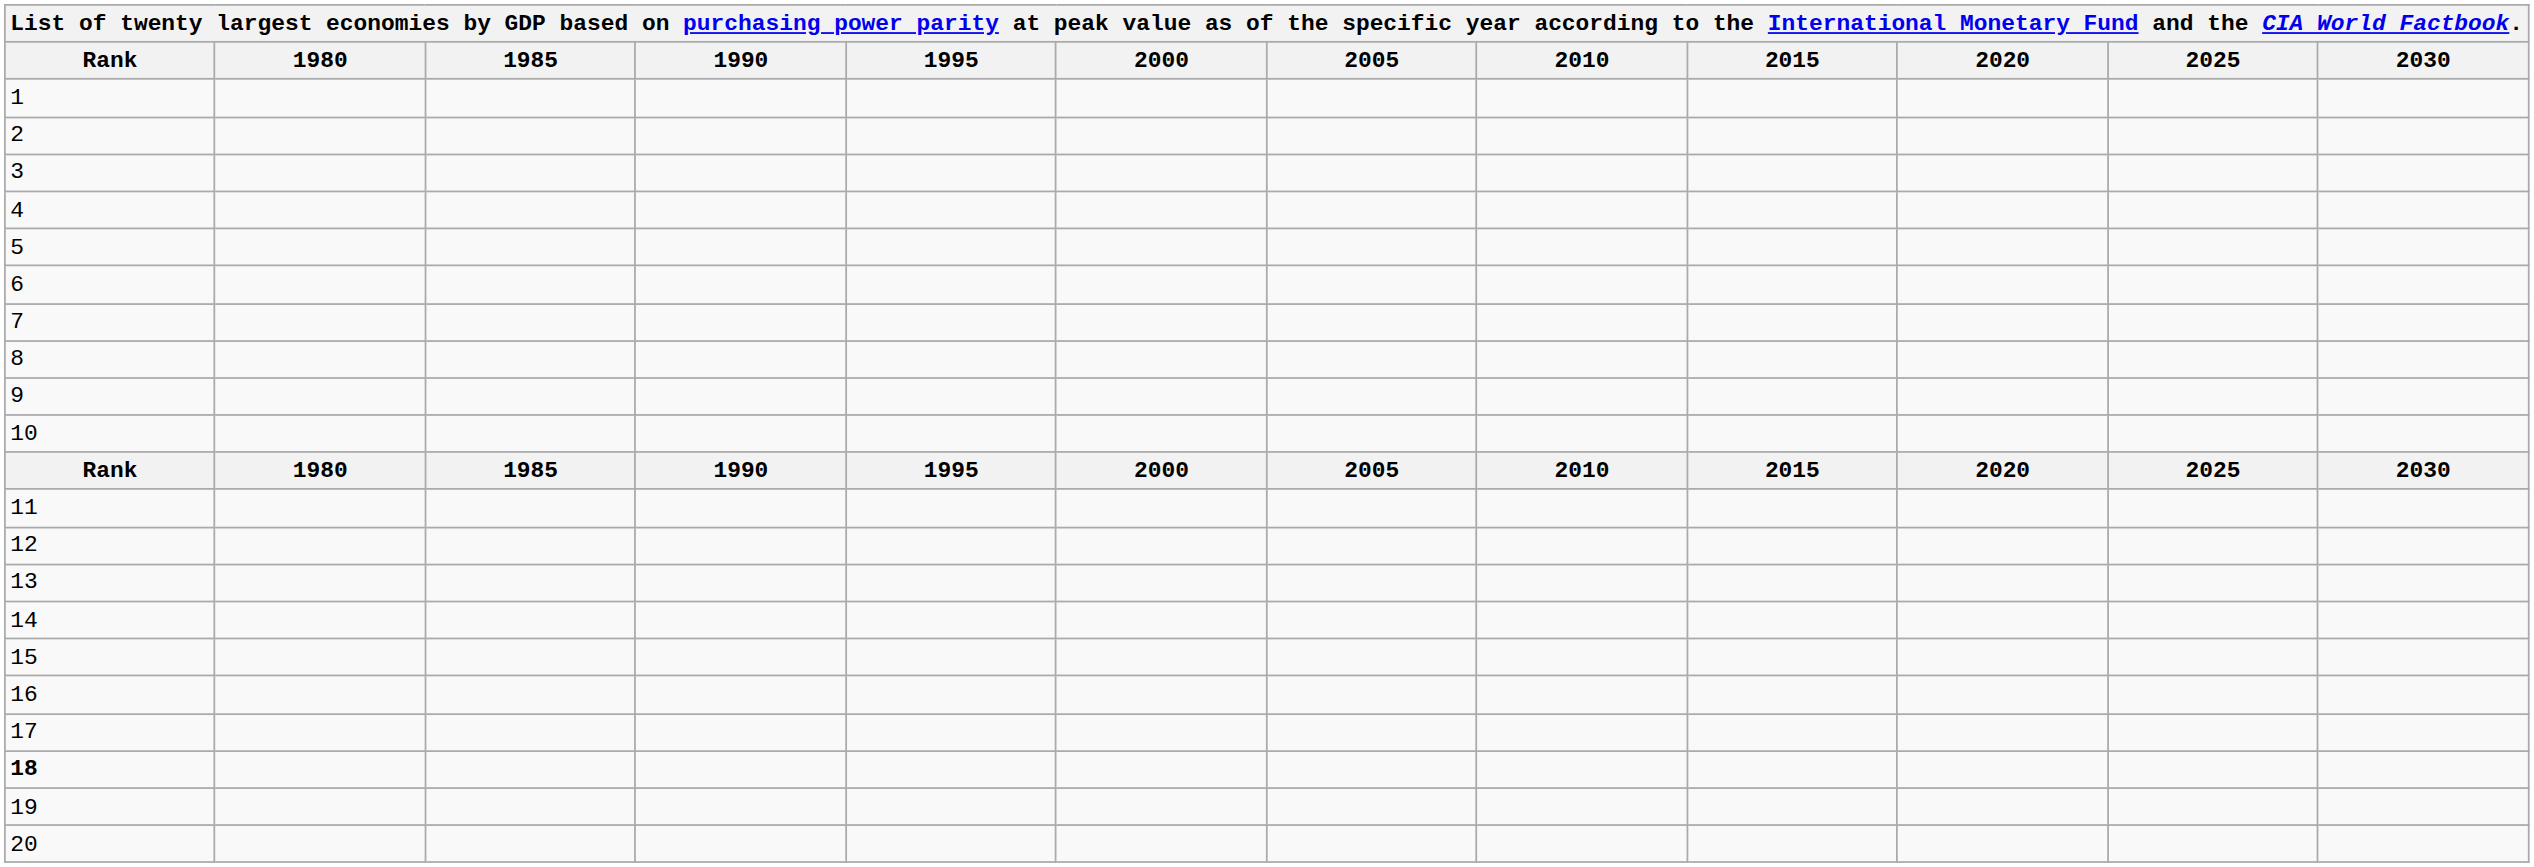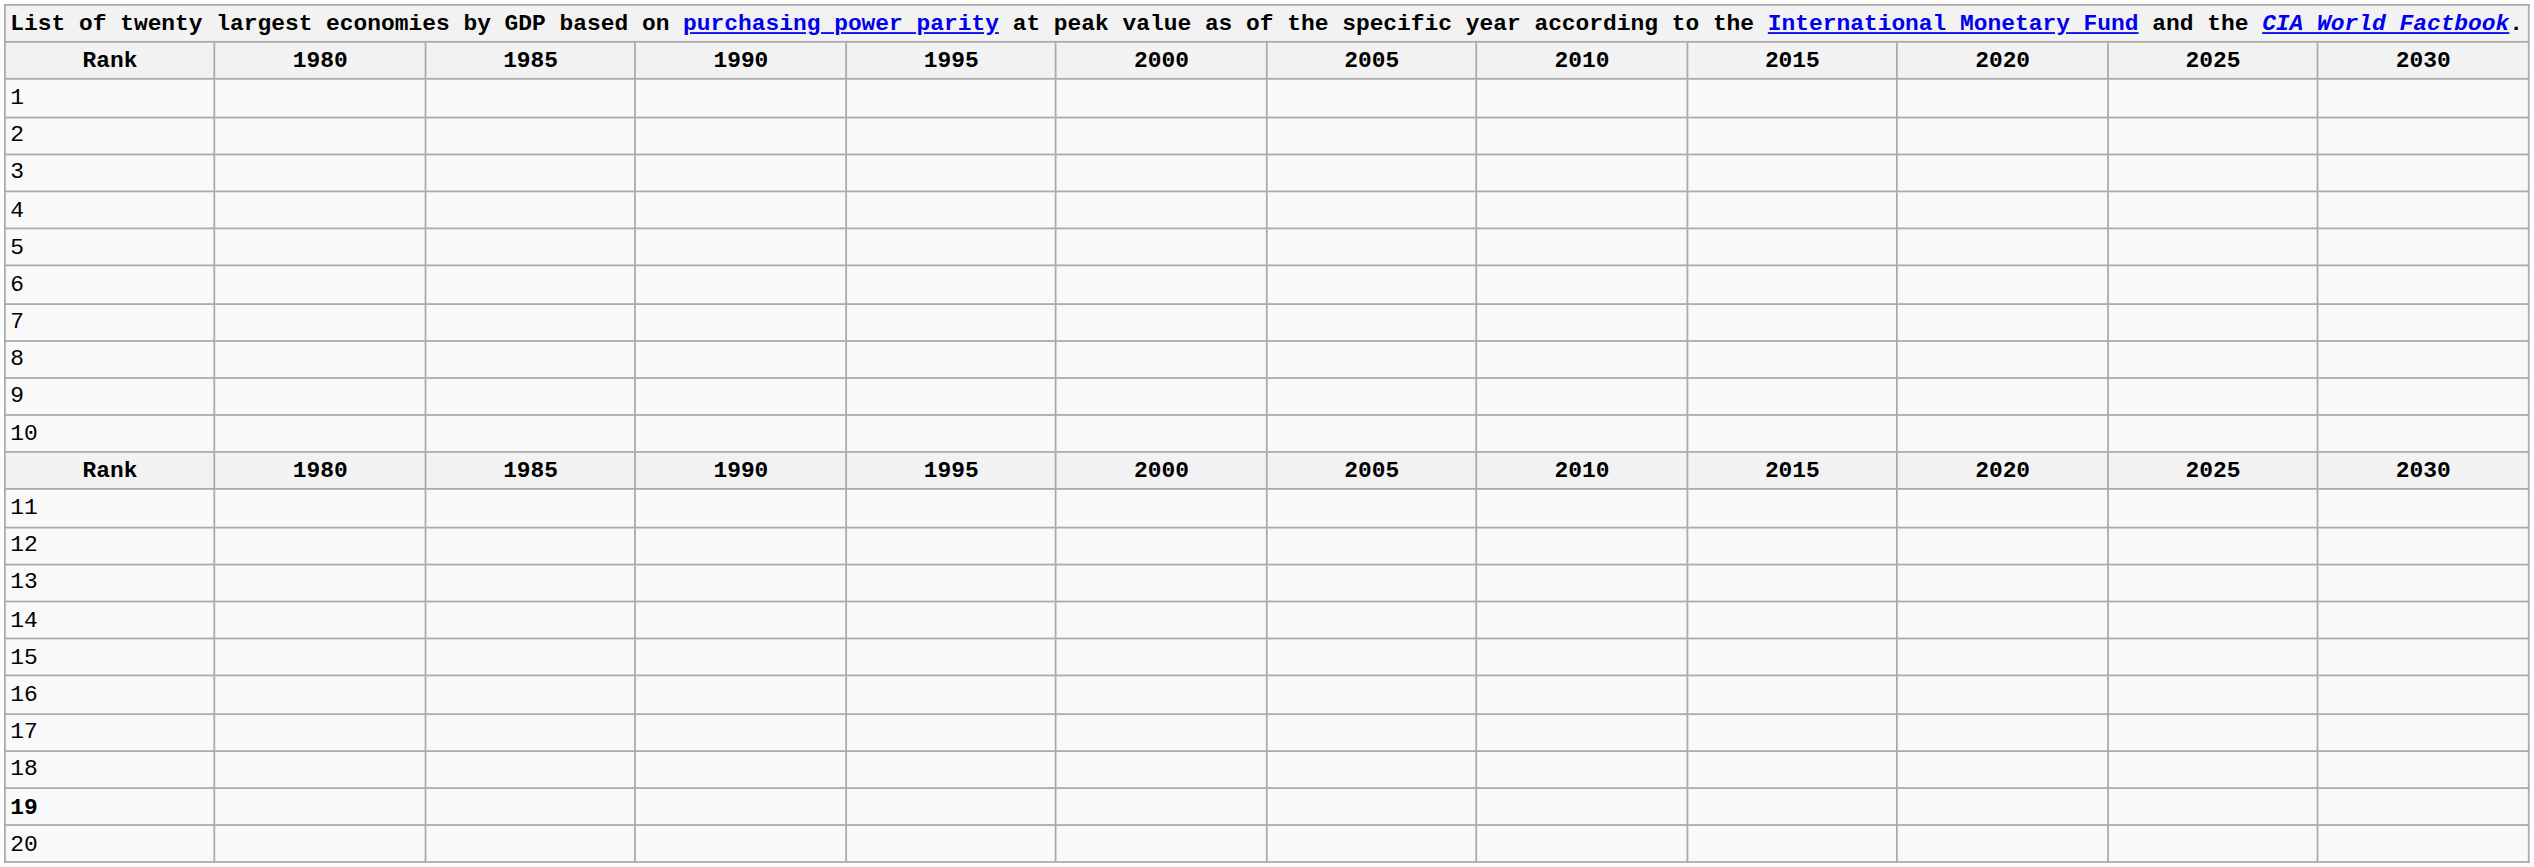(24, 769) bold -> (24, 769) normal
(24, 807) normal -> (24, 807) bold
